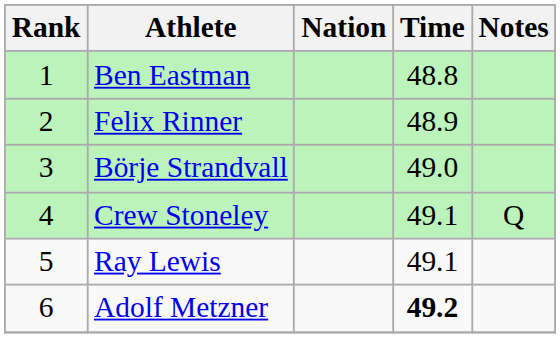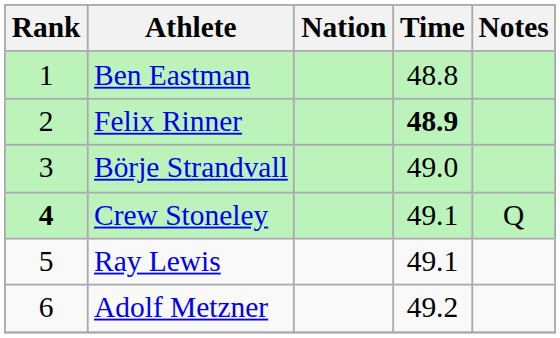(432, 121) normal -> (432, 121) bold
(46, 214) normal -> (46, 214) bold
(432, 307) bold -> (432, 307) normal
